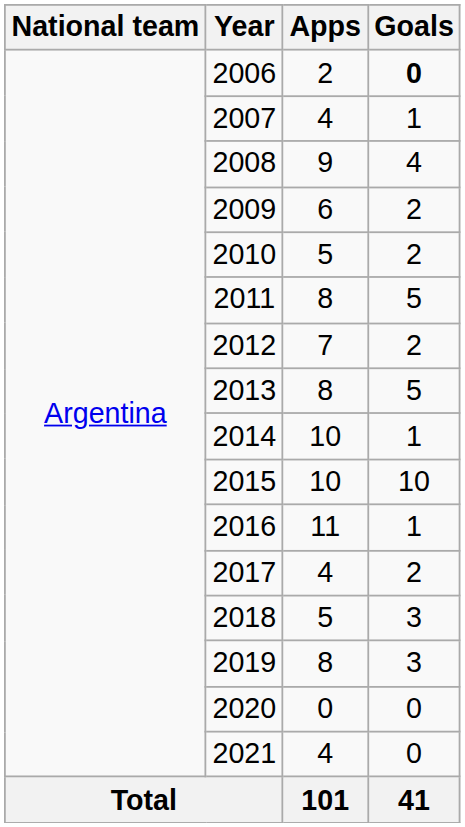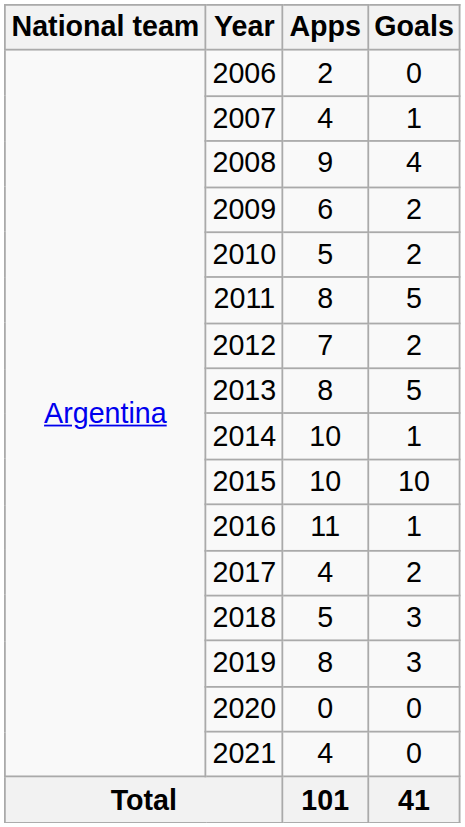(414, 72) bold -> (414, 72) normal
